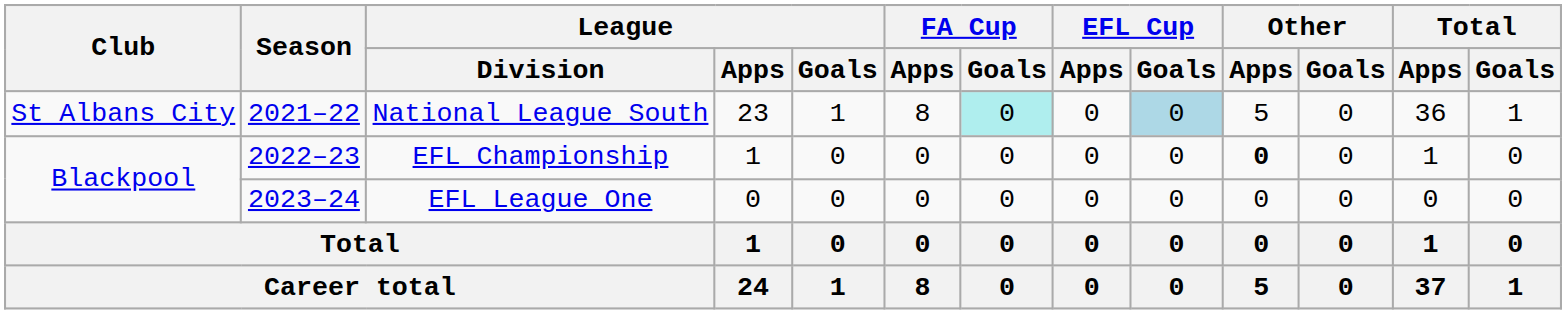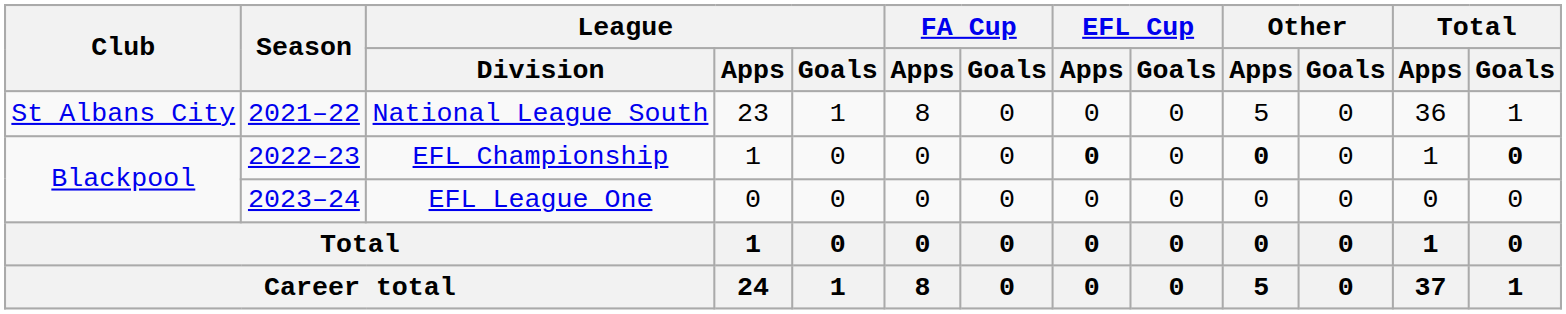(1007, 114) paleturquoise background -> (1007, 114) no background
(1176, 114) lightblue background -> (1176, 114) no background
(1092, 157) normal -> (1092, 157) bold
(1515, 157) normal -> (1515, 157) bold
